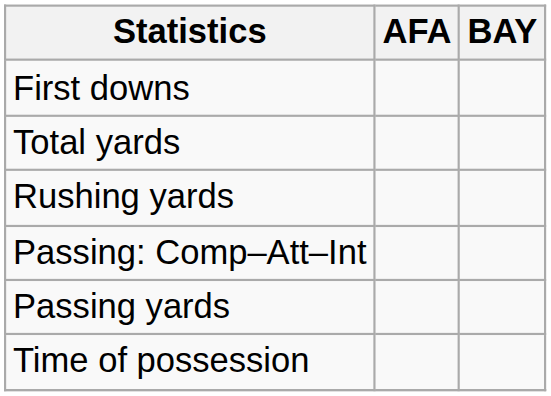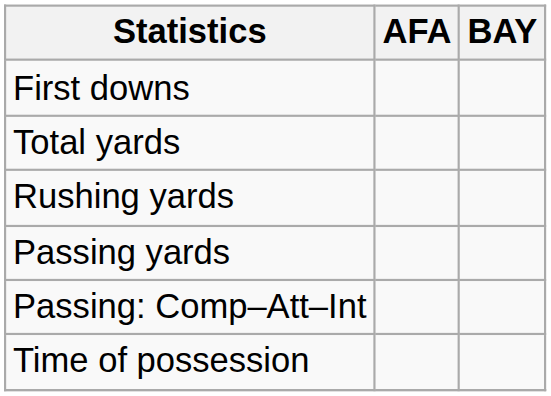rows swapped: (122, 306) <-> (190, 251)
